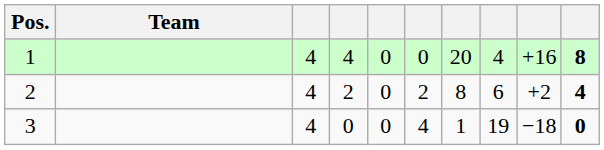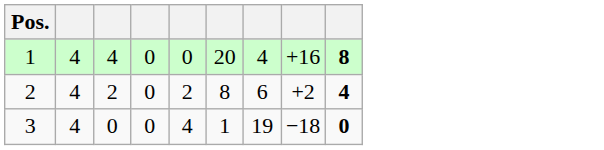- column: (174, 21)
